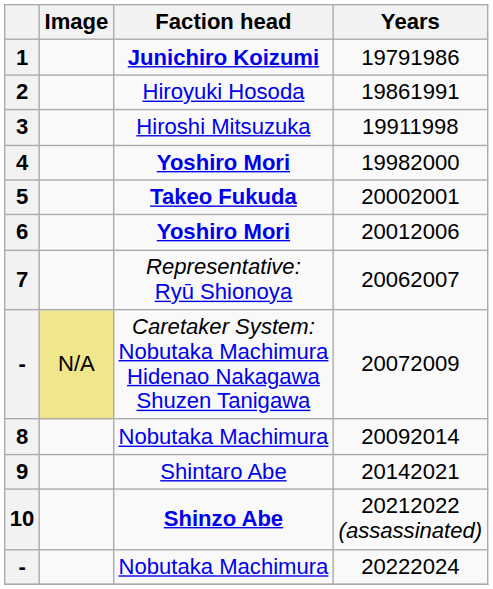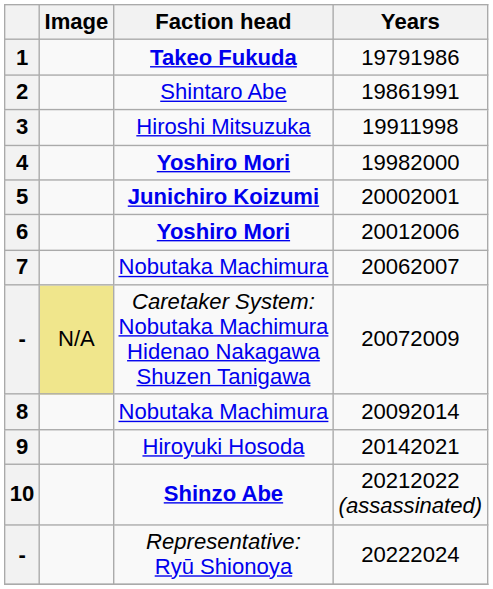(223, 57) Junichiro Koizumi -> (223, 57) Takeo Fukuda
(223, 92) Hiroyuki Hosoda -> (223, 92) Shintaro Abe
(223, 197) Takeo Fukuda -> (223, 197) Junichiro Koizumi
(223, 279) Representative: Ryū Shionoya -> (223, 267) Nobutaka Machimura
(223, 471) Shintaro Abe -> (223, 446) Hiroyuki Hosoda
(223, 566) Nobutaka Machimura -> (223, 553) Representative: Ryū Shionoya
